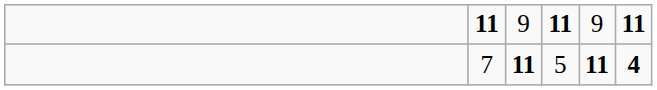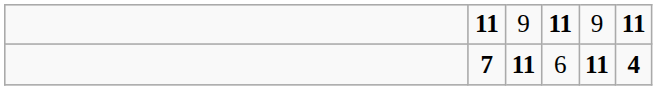(487, 64) normal -> (487, 64) bold
(560, 64) 5 -> (560, 64) 6
